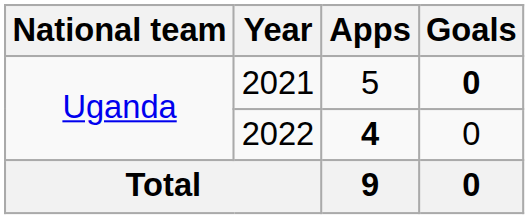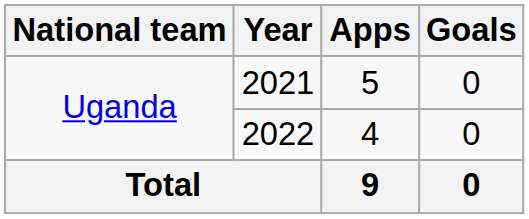(471, 82) bold -> (471, 82) normal
(370, 133) bold -> (370, 133) normal
